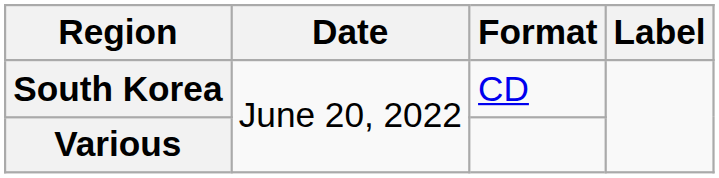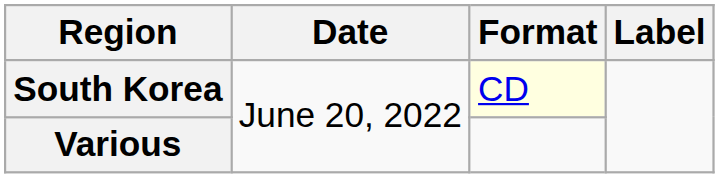(503, 88) no background -> (503, 88) lightyellow background
